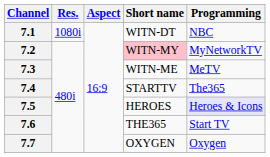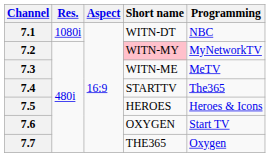(226, 106) lavender background -> (226, 106) no background
(146, 124) THE365 -> (150, 124) OXYGEN
(150, 143) OXYGEN -> (146, 143) THE365
